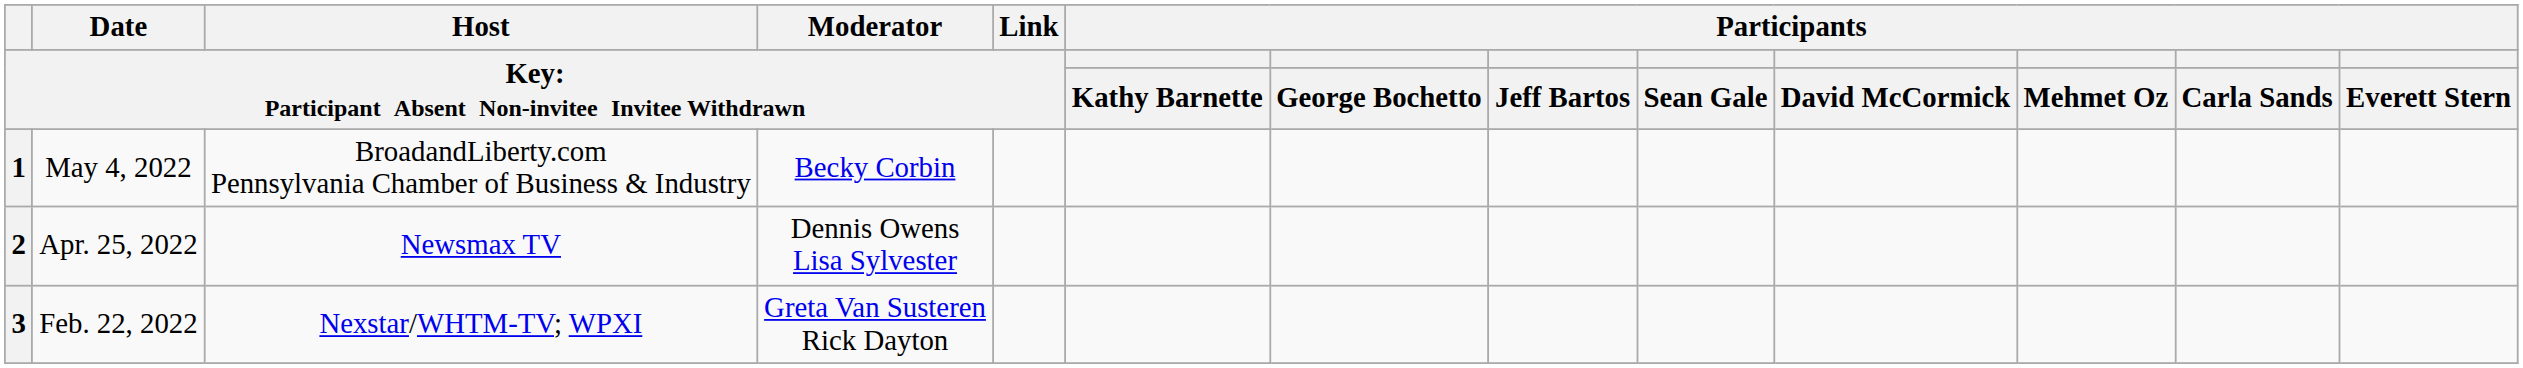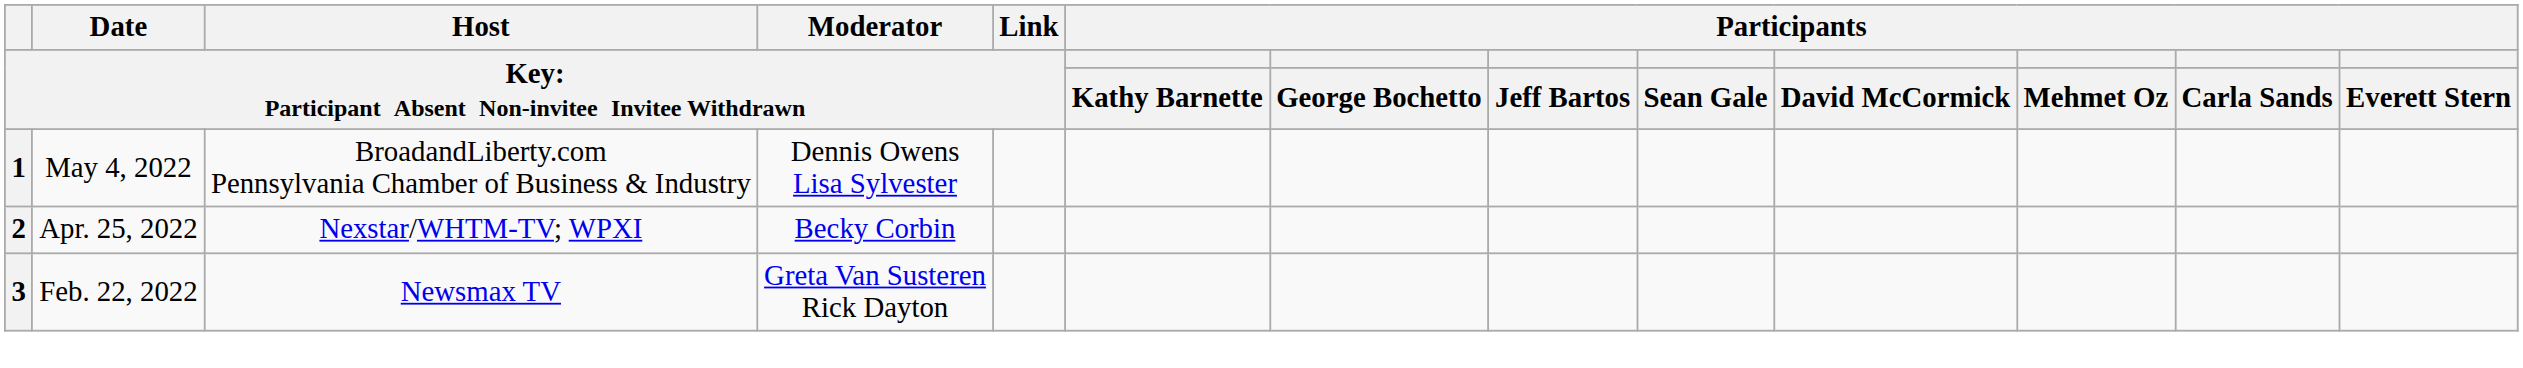(875, 167) Becky Corbin -> (875, 167) Dennis Owens Lisa Sylvester
(481, 245) Newsmax TV -> (481, 229) Nexstar/WHTM-TV; WPXI
(875, 245) Dennis Owens Lisa Sylvester -> (875, 229) Becky Corbin
(481, 323) Nexstar/WHTM-TV; WPXI -> (481, 291) Newsmax TV
